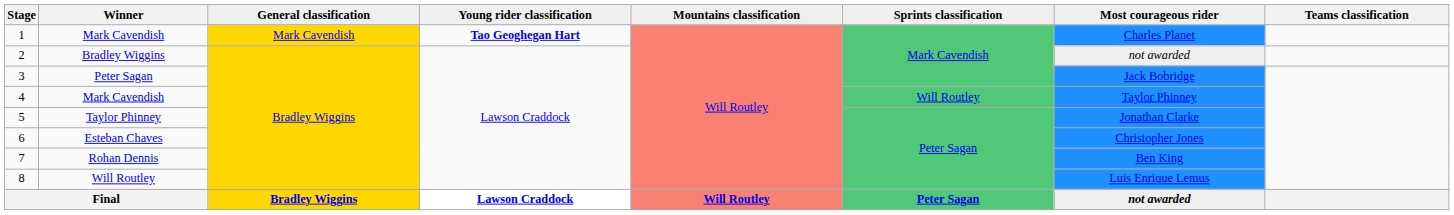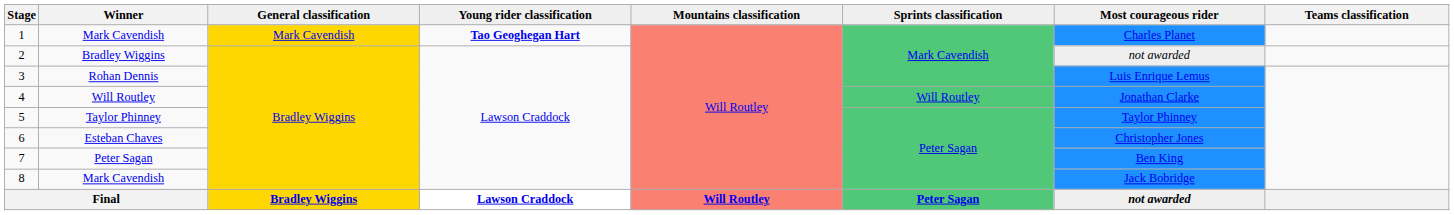(123, 76) Peter Sagan -> (123, 76) Rohan Dennis
(1159, 76) Jack Bobridge -> (1159, 76) Luis Enrique Lemus
(123, 97) Mark Cavendish -> (123, 97) Will Routley
(1159, 97) Taylor Phinney -> (1159, 97) Jonathan Clarke
(1159, 117) Jonathan Clarke -> (1159, 117) Taylor Phinney
(123, 158) Rohan Dennis -> (123, 158) Peter Sagan
(123, 179) Will Routley -> (123, 179) Mark Cavendish
(1159, 179) Luis Enrique Lemus -> (1159, 179) Jack Bobridge
